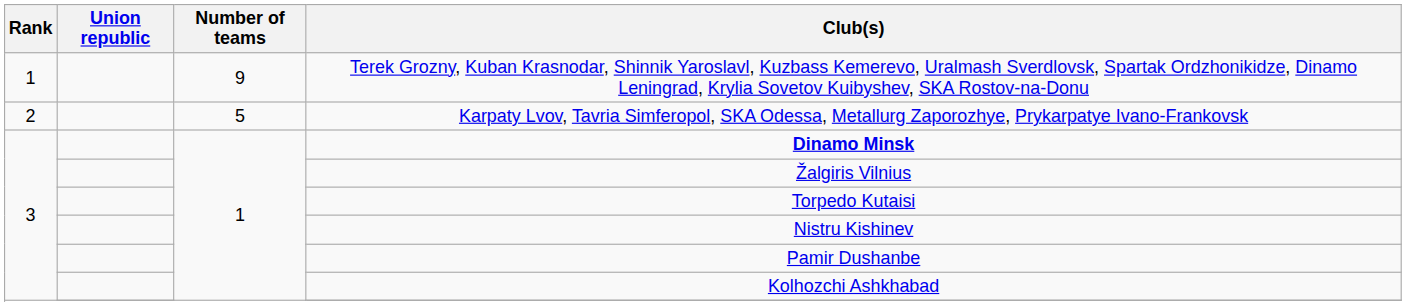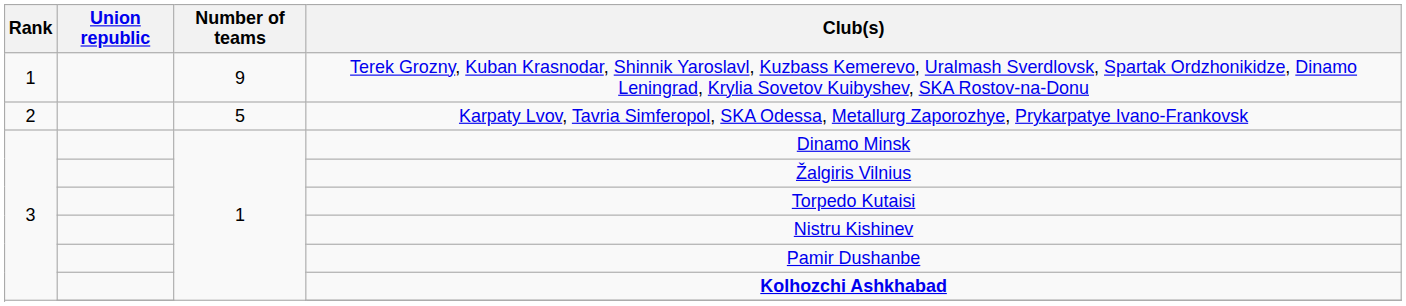(854, 144) bold -> (854, 144) normal
(854, 286) normal -> (854, 286) bold
